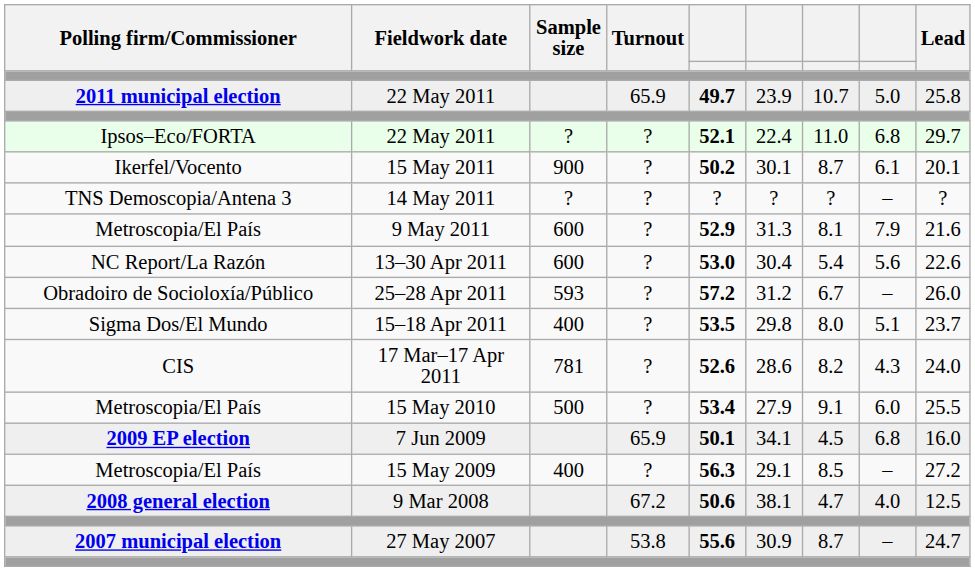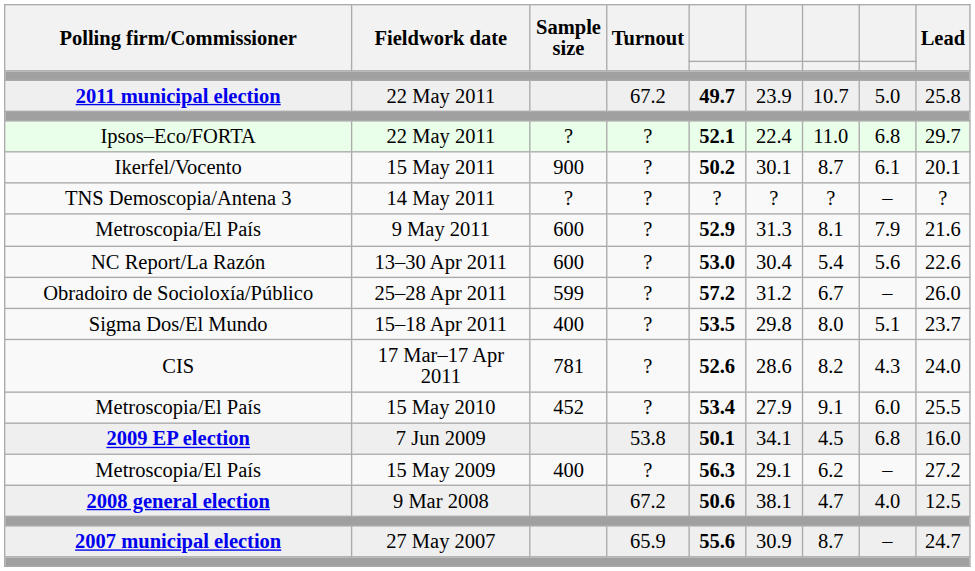(648, 96) 65.9 -> (648, 96) 67.2
(569, 292) 593 -> (569, 292) 599
(569, 407) 500 -> (569, 407) 452
(648, 438) 65.9 -> (648, 438) 53.8
(831, 469) 8.5 -> (831, 469) 6.2
(648, 541) 53.8 -> (648, 541) 65.9
